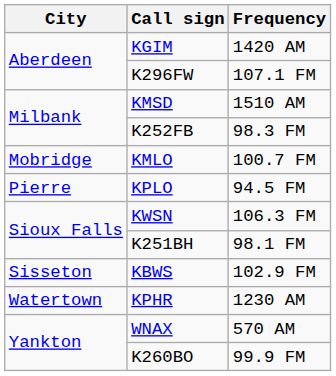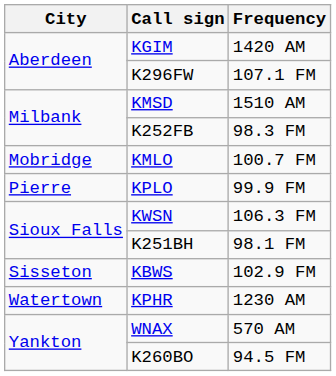(269, 188) 94.5 FM -> (269, 188) 99.9 FM
(269, 357) 99.9 FM -> (269, 357) 94.5 FM
